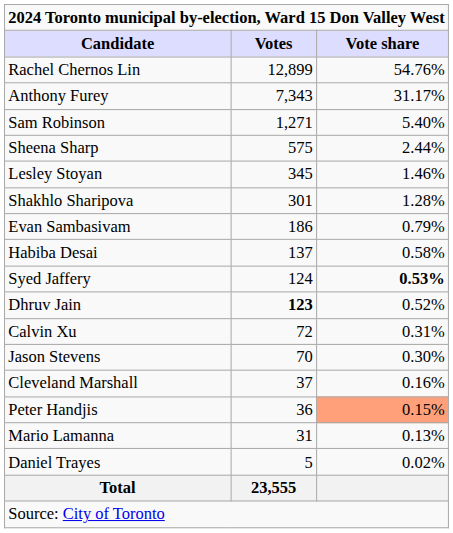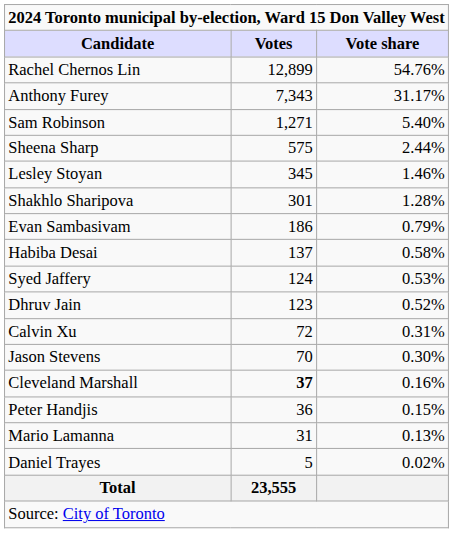(422, 278) bold -> (423, 278) normal
(300, 305) bold -> (300, 305) normal
(304, 383) normal -> (304, 383) bold
(423, 409) lightsalmon background -> (423, 409) no background
